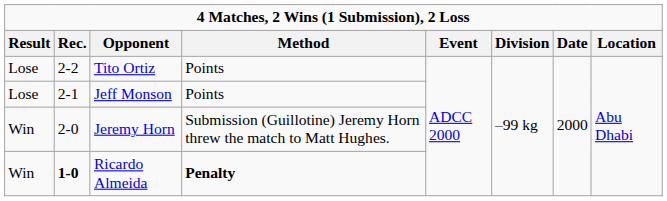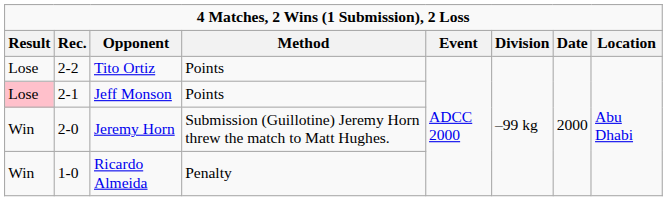(23, 94) no background -> (23, 94) pink background
(68, 173) bold -> (68, 173) normal
(210, 173) bold -> (208, 173) normal
